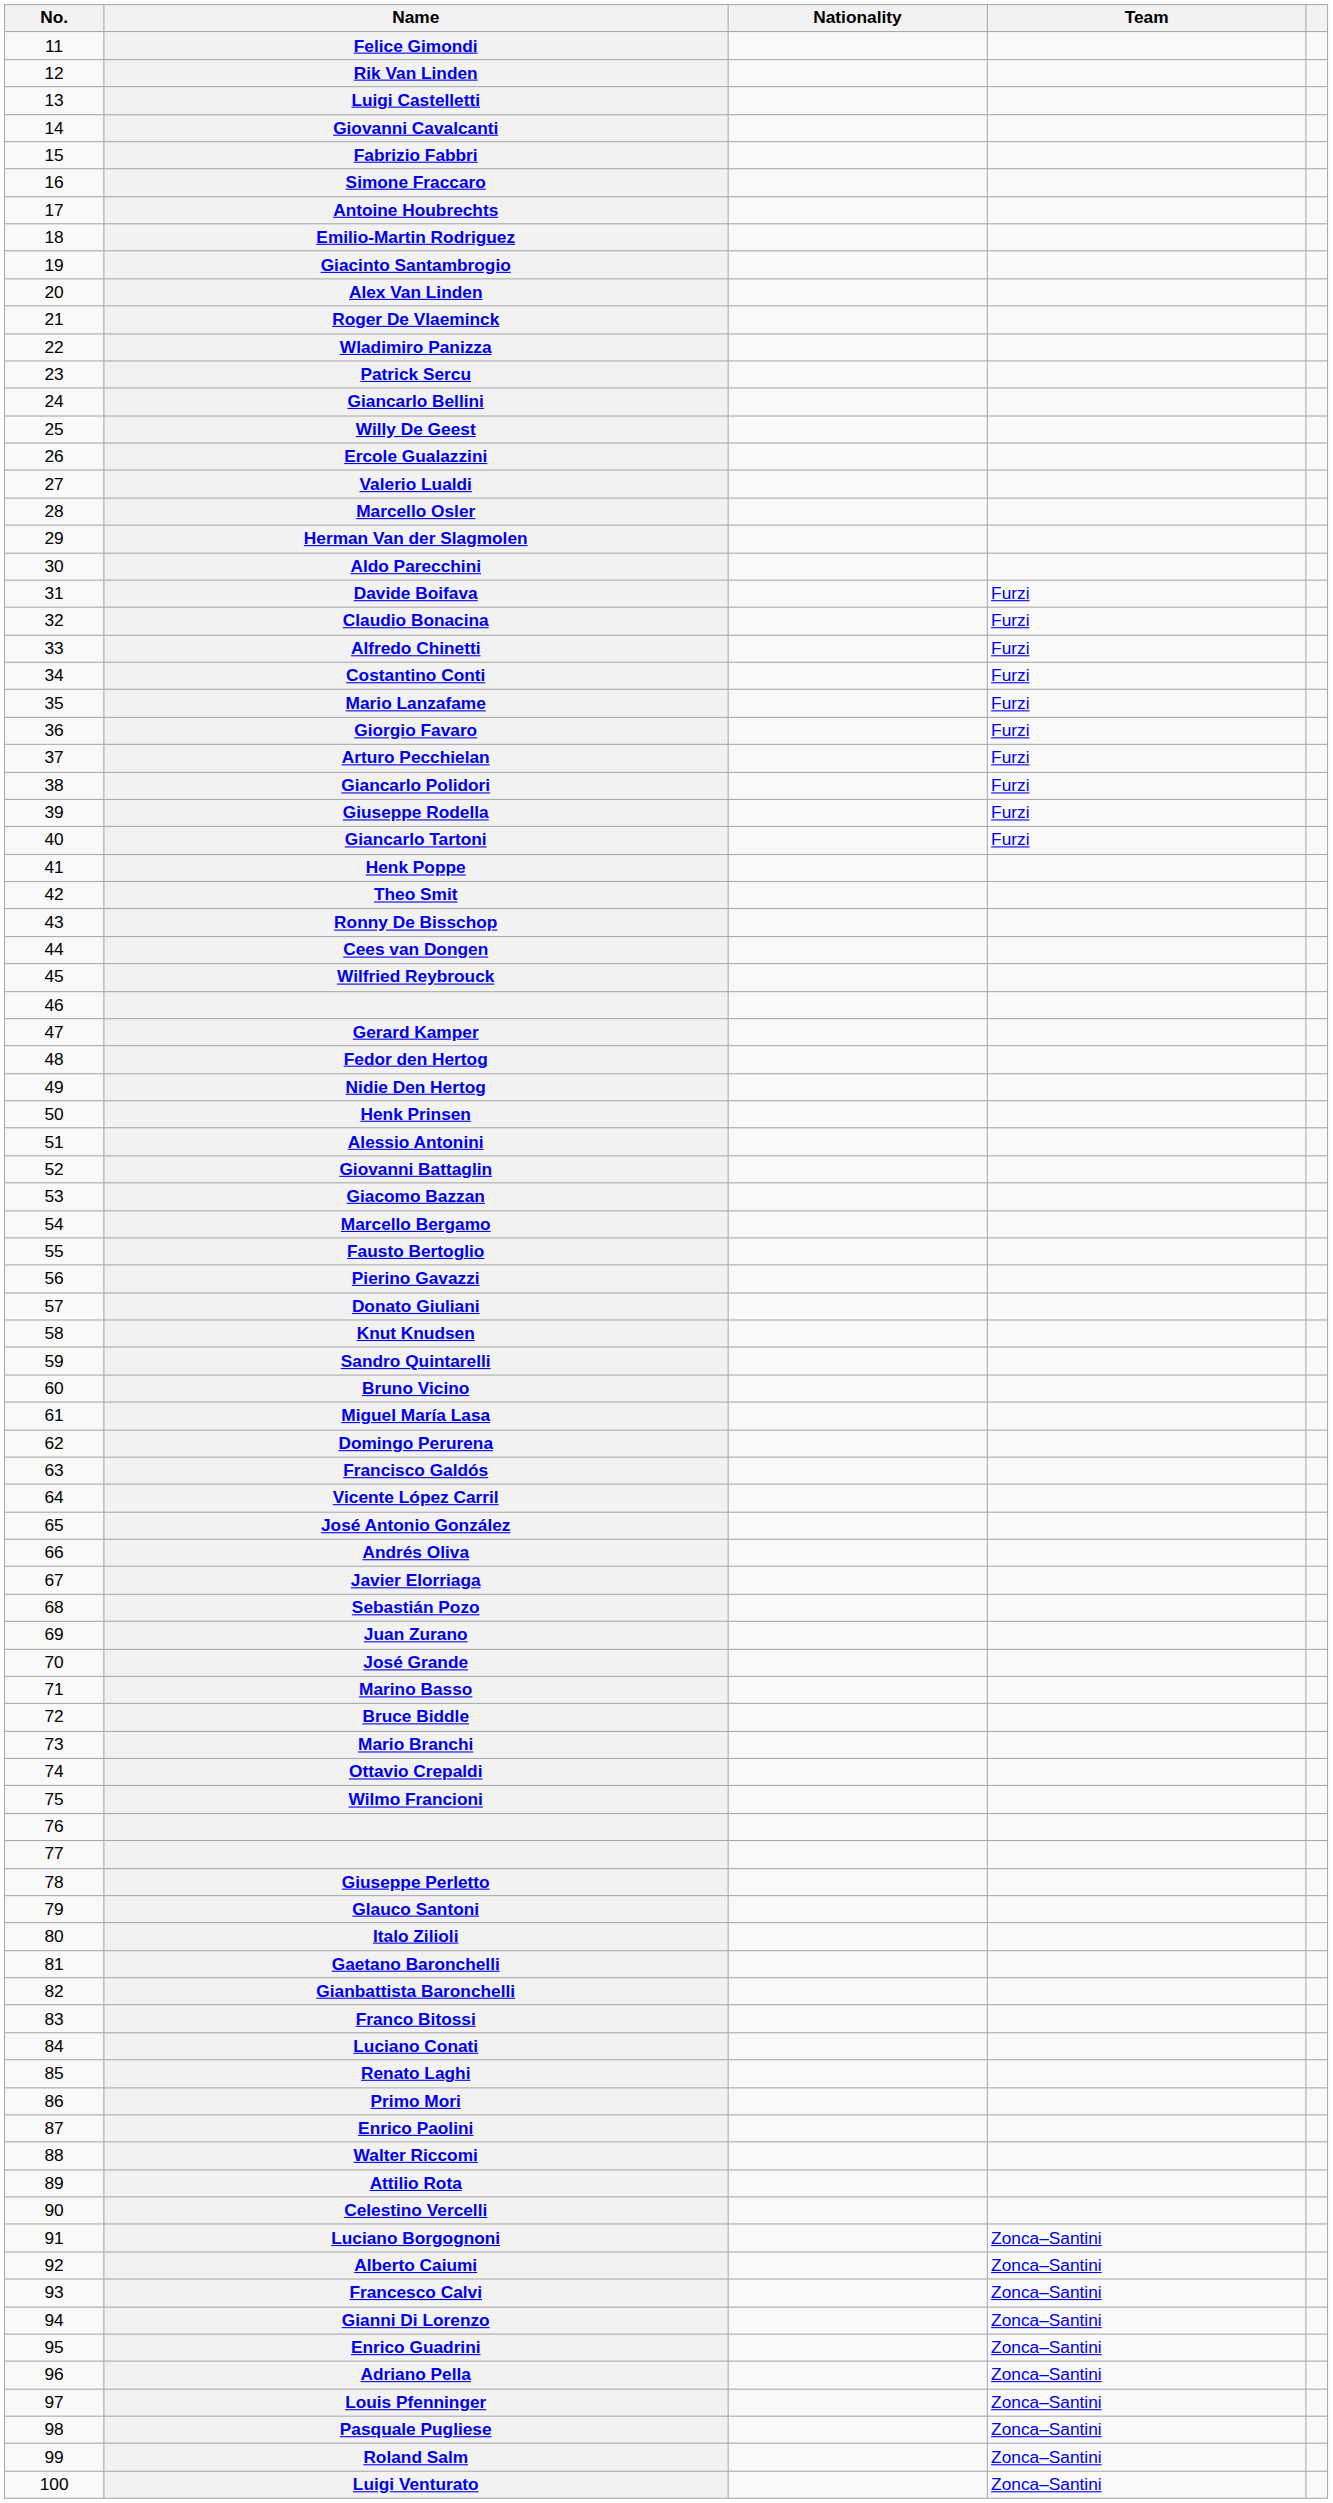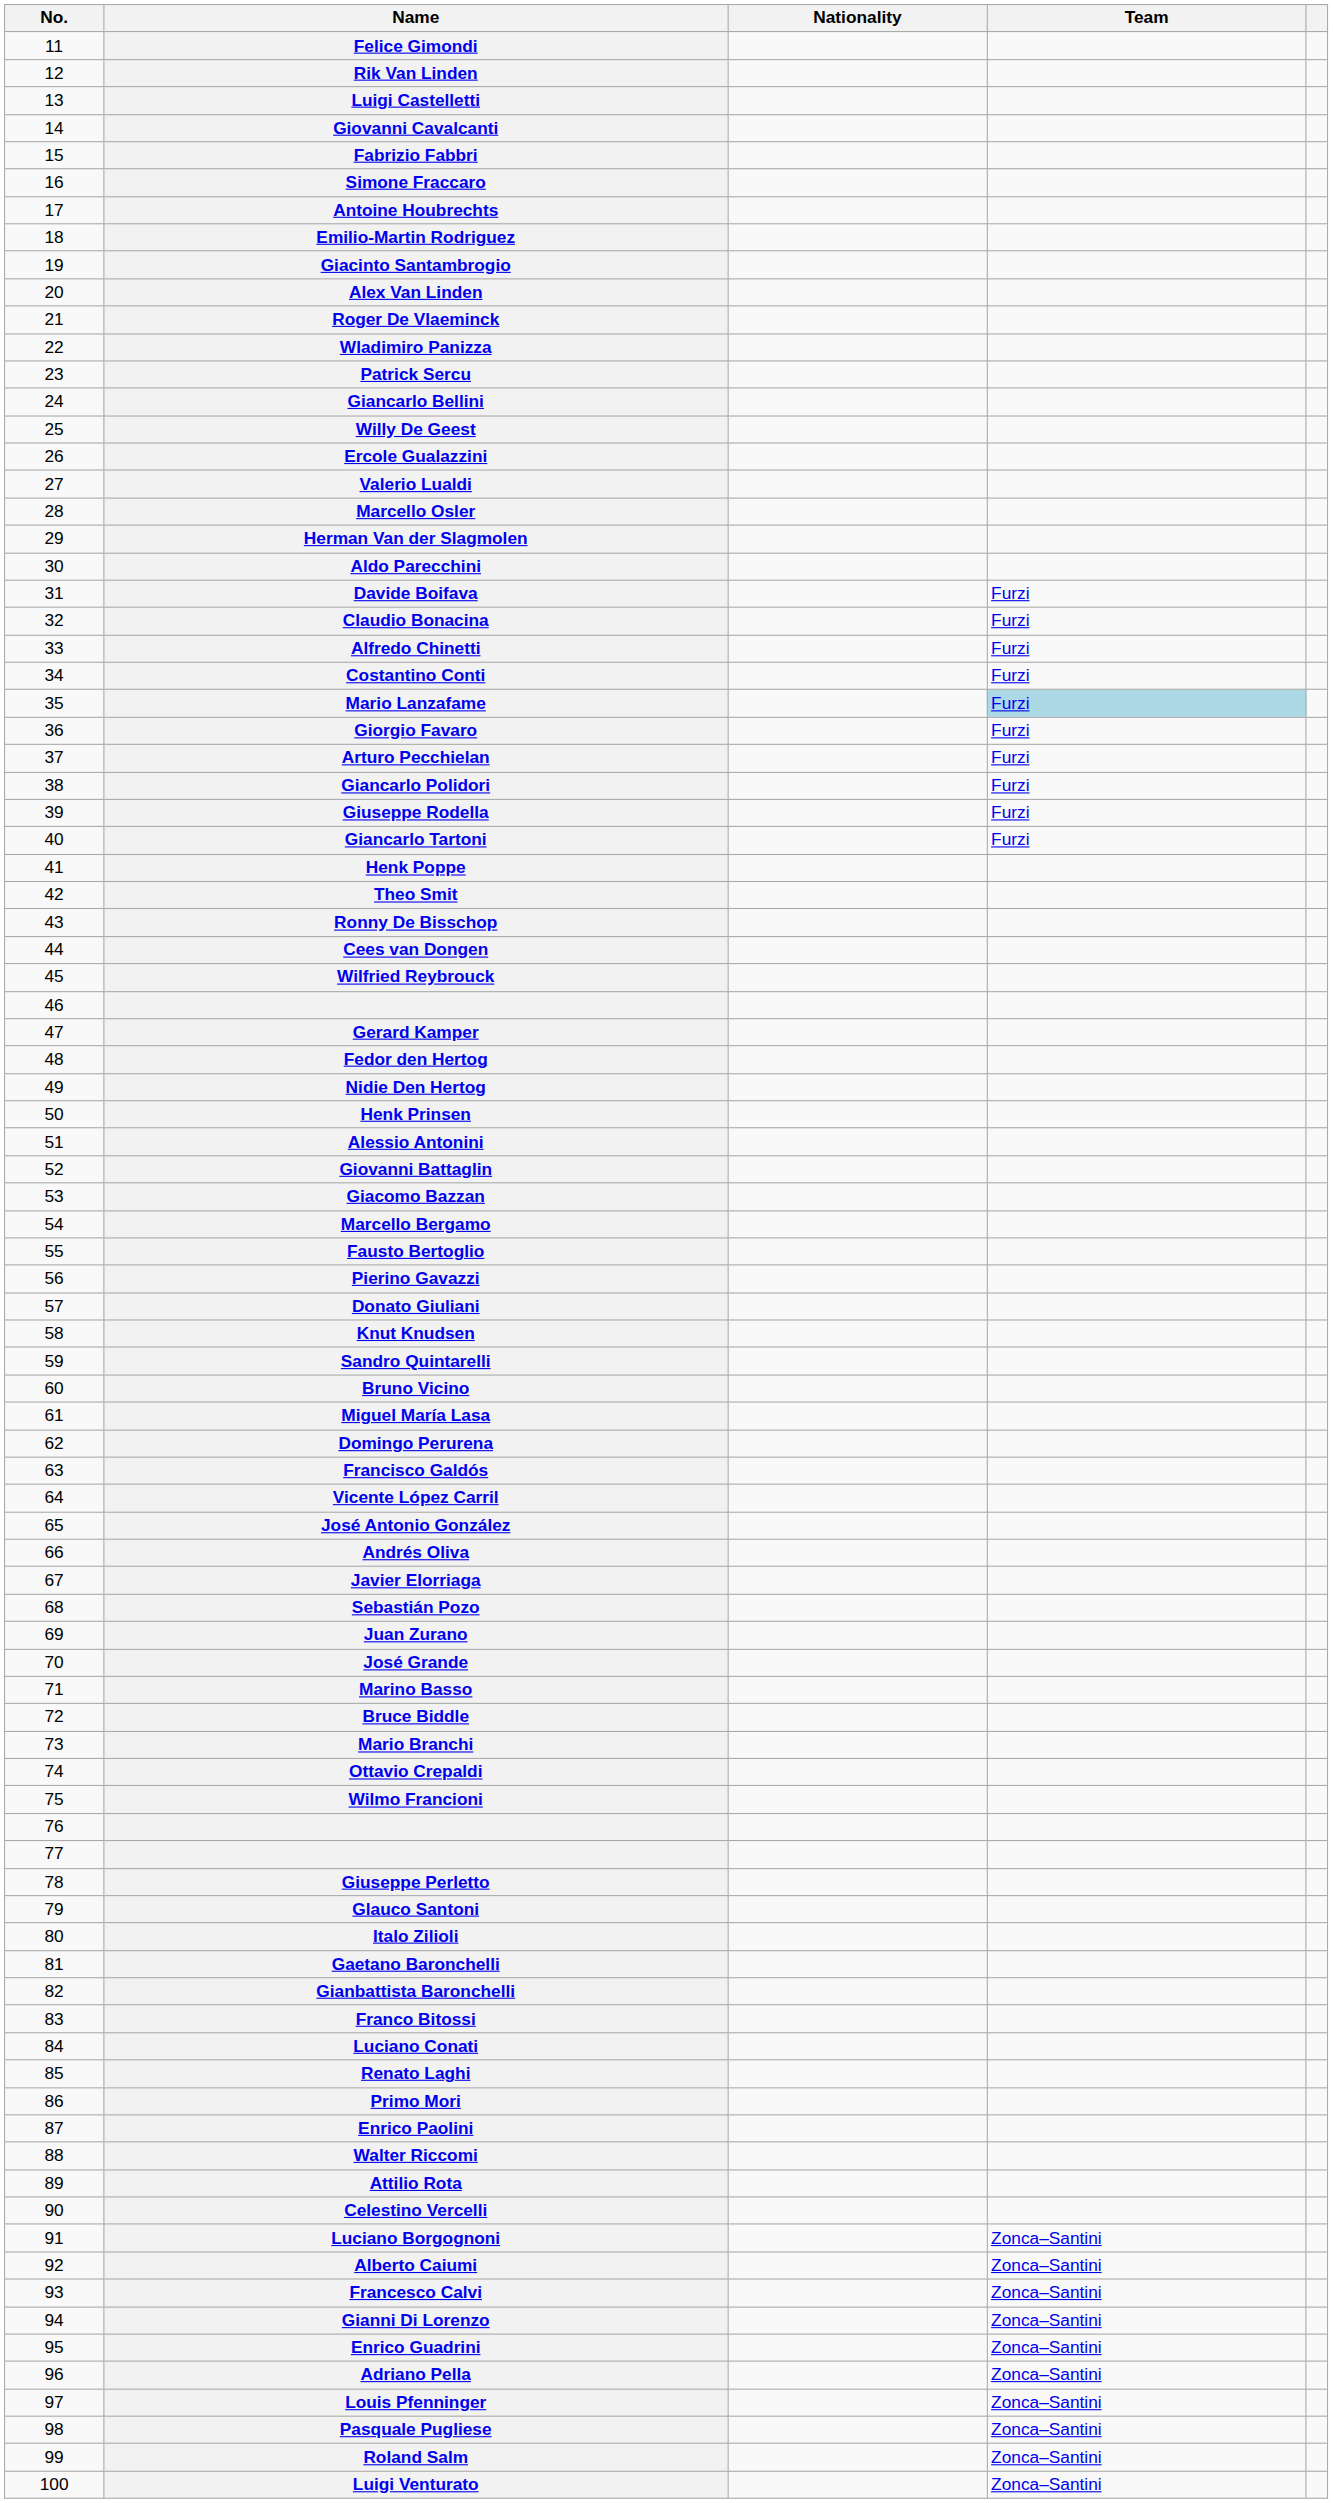(1010, 703) no background -> (1010, 703) lightblue background
